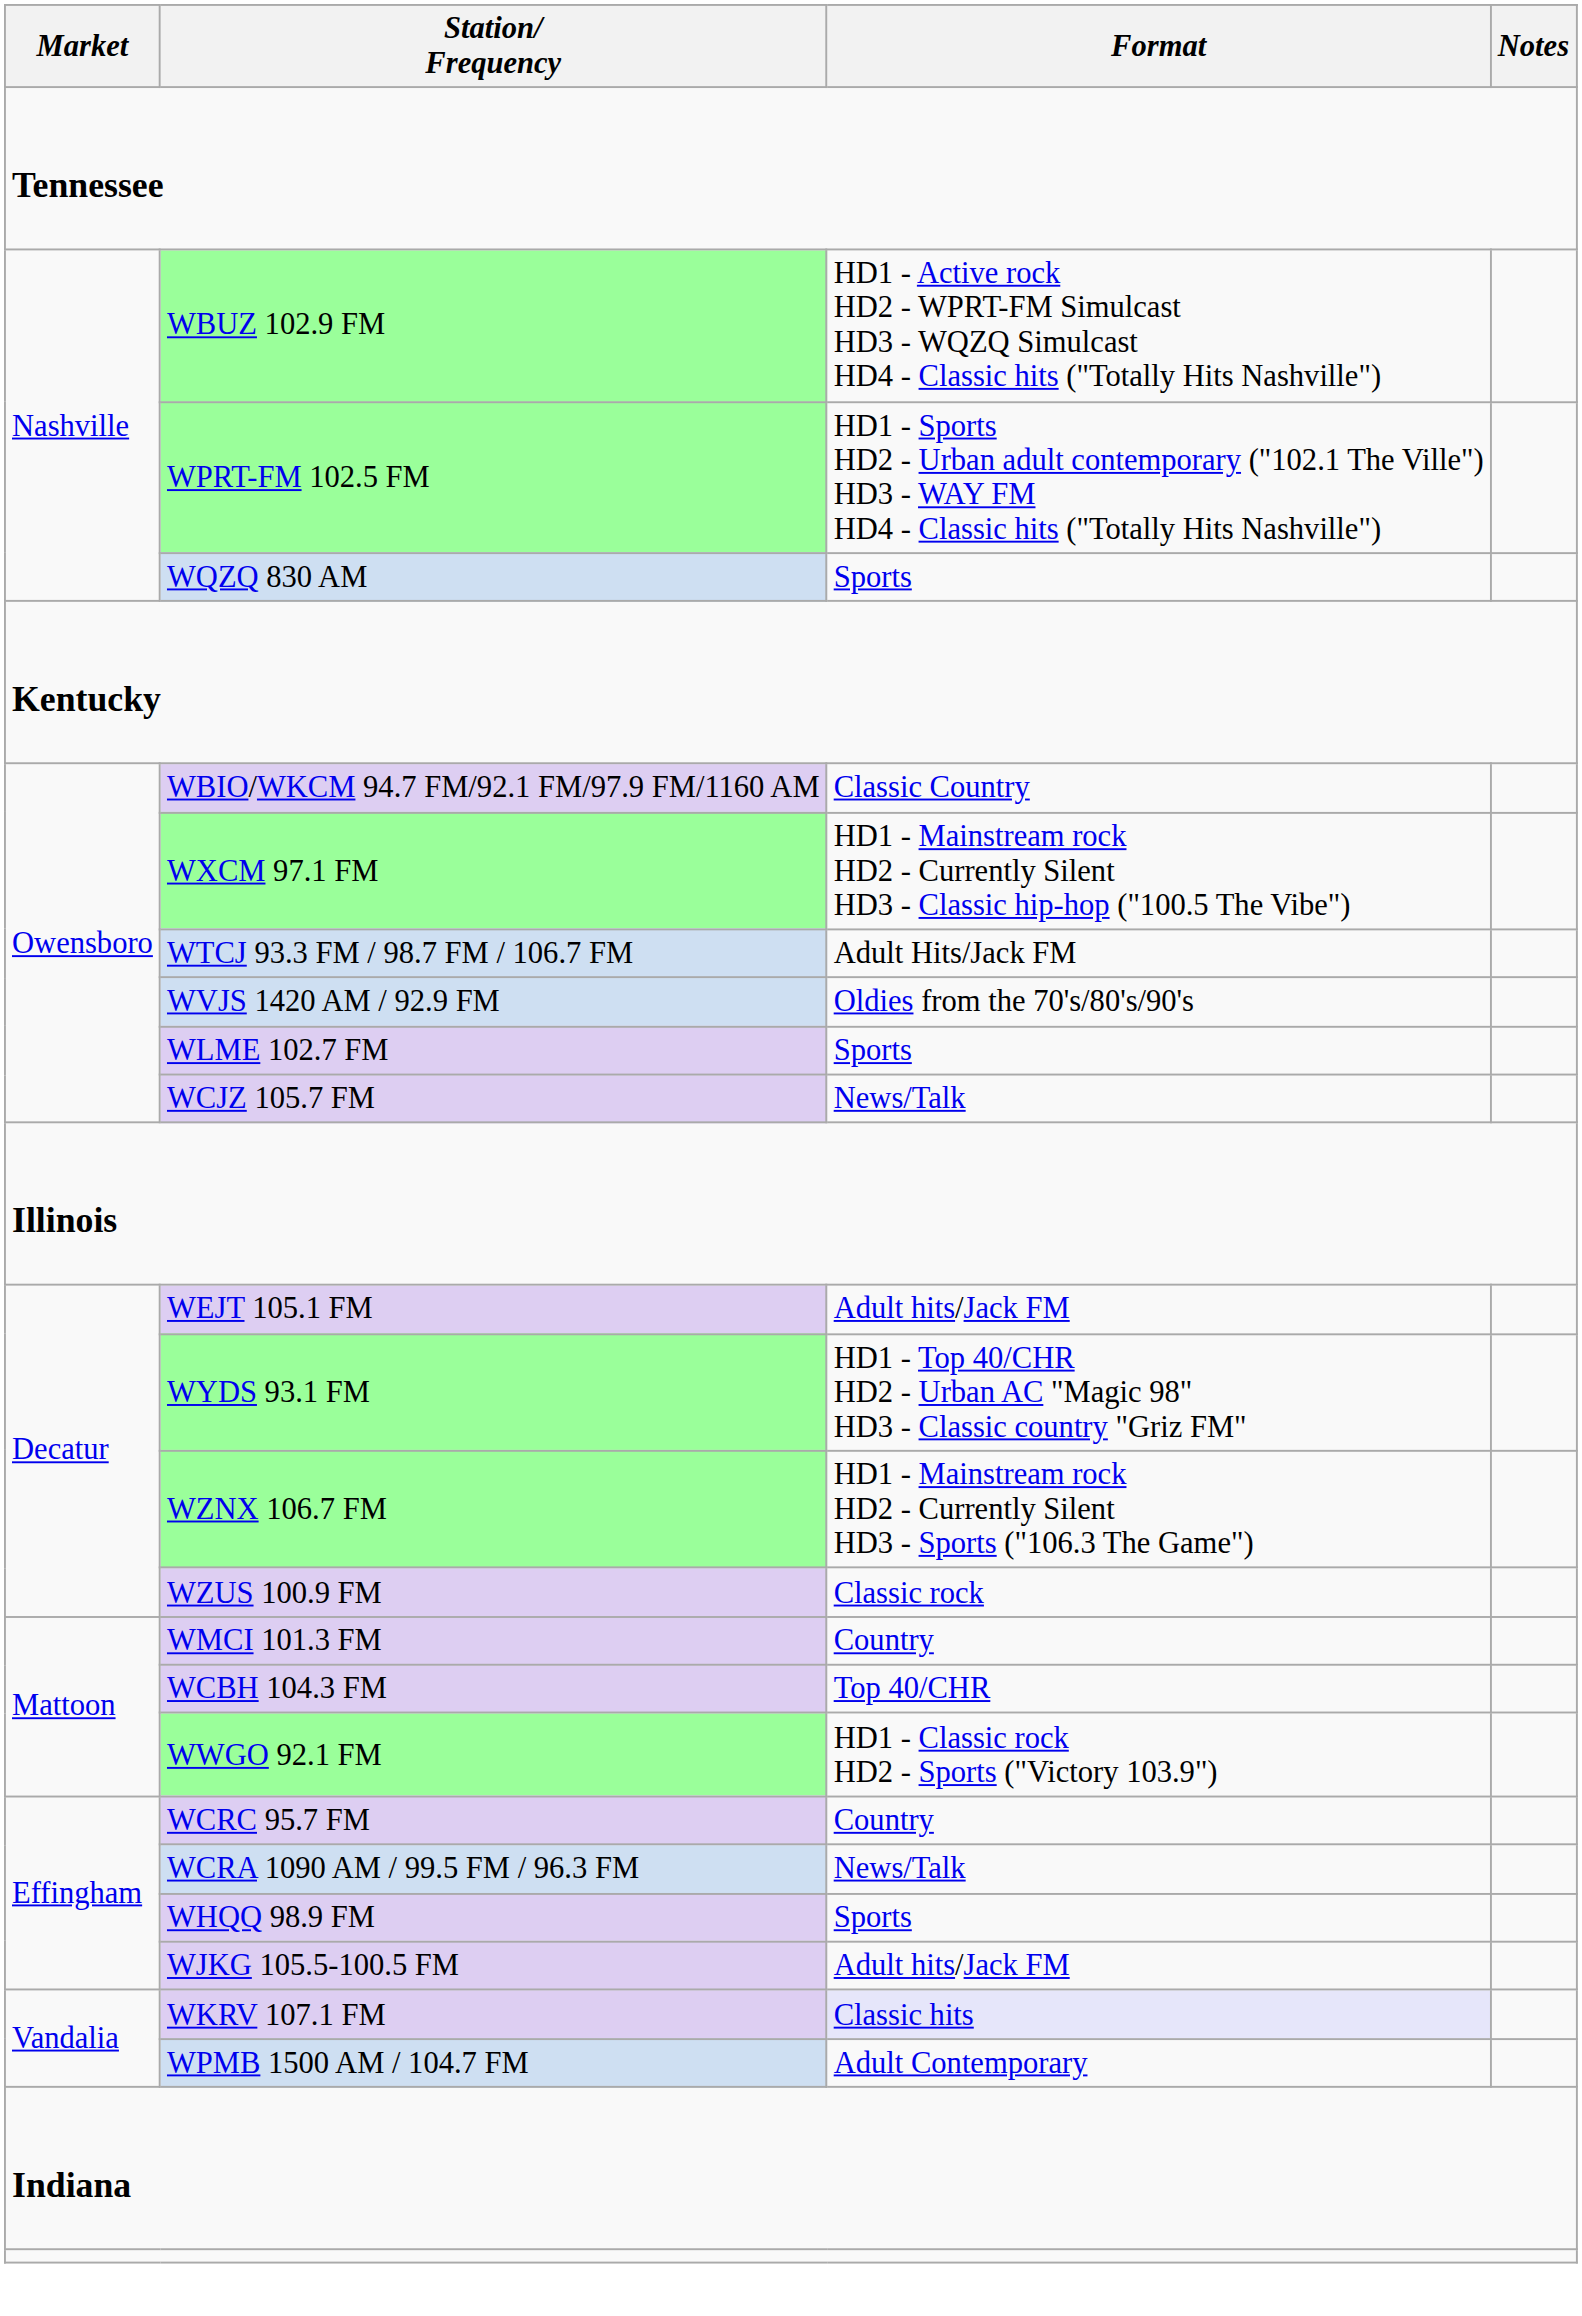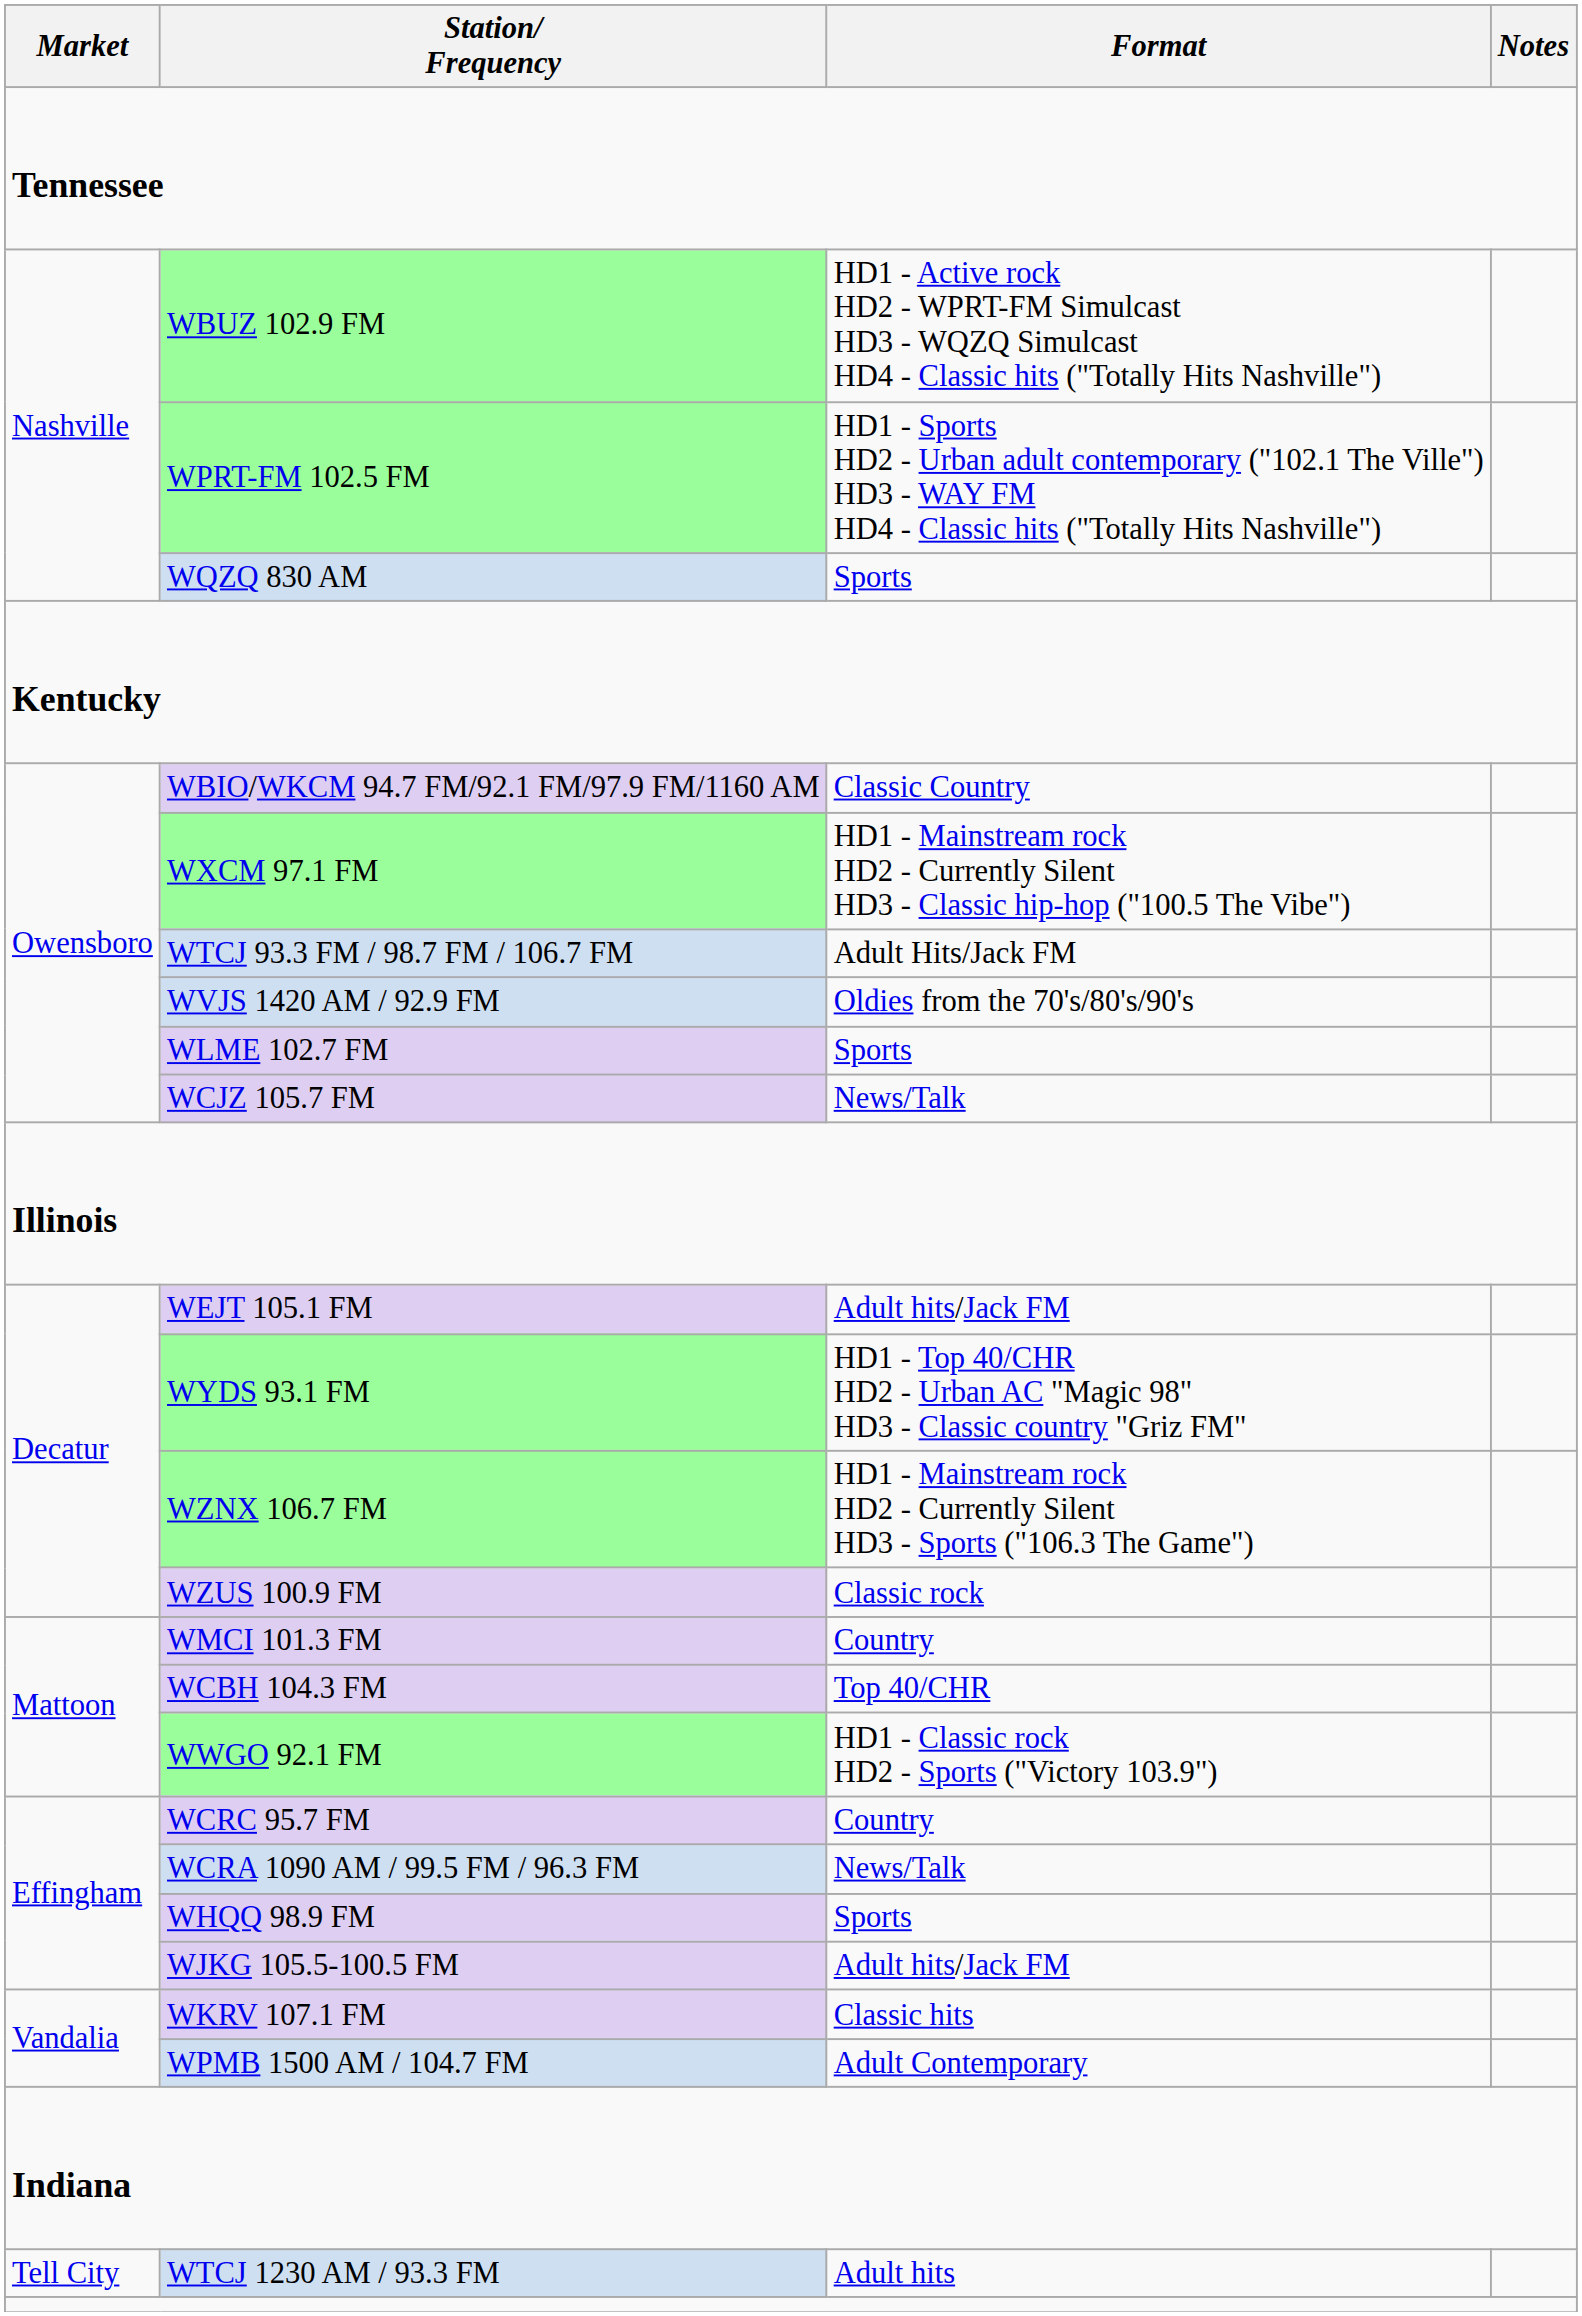(904, 2013) lavender background -> (904, 2013) no background
+ row: (333, 2272)
